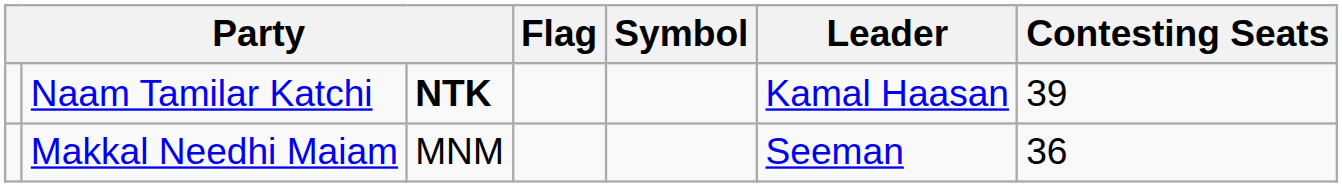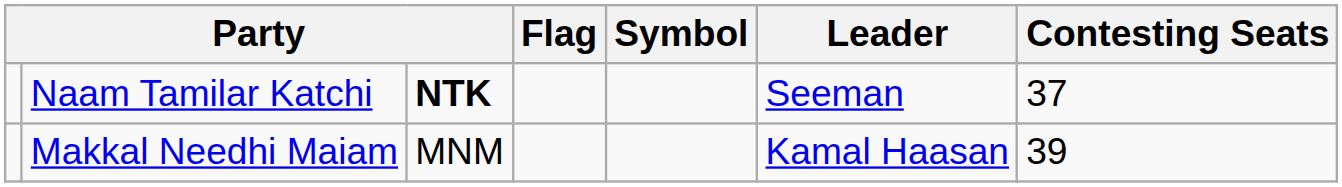(887, 92) Kamal Haasan -> (835, 92) Seeman
(1047, 92) 39 -> (1047, 92) 37
(835, 151) Seeman -> (887, 151) Kamal Haasan
(1047, 151) 36 -> (1047, 151) 39
